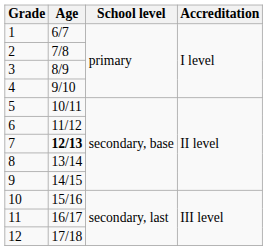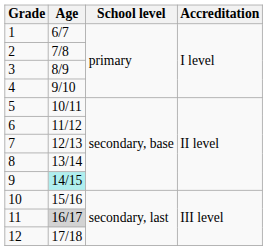(67, 143) bold -> (67, 143) normal
(67, 180) no background -> (67, 180) paleturquoise background
(67, 217) no background -> (67, 217) lightgrey background
